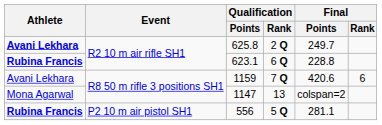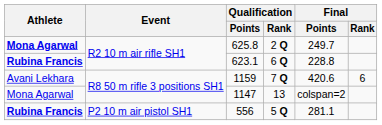(43, 45) Avani Lekhara -> (42, 45) Mona Agarwal
